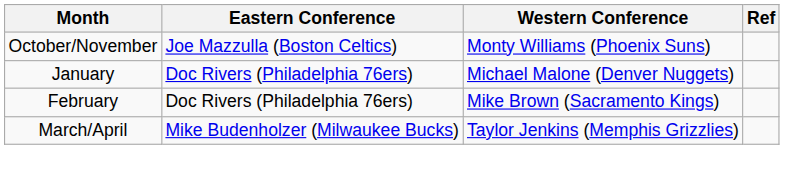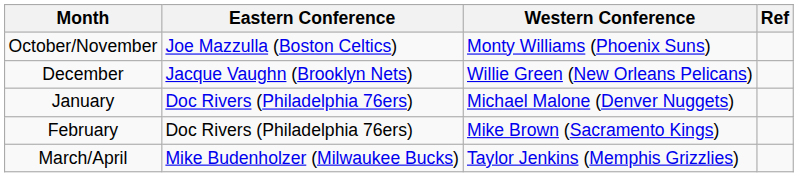+ row: (83, 74)
